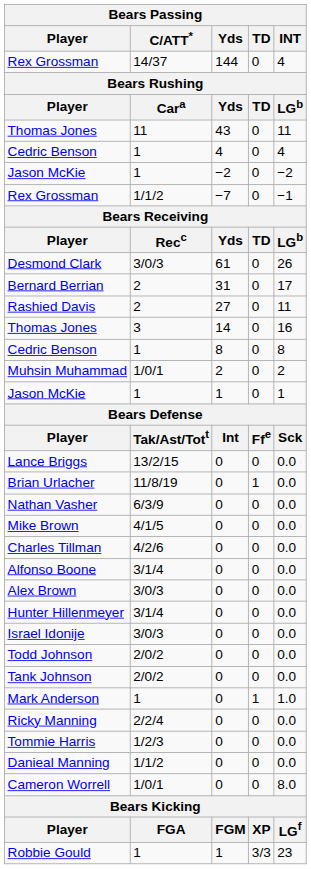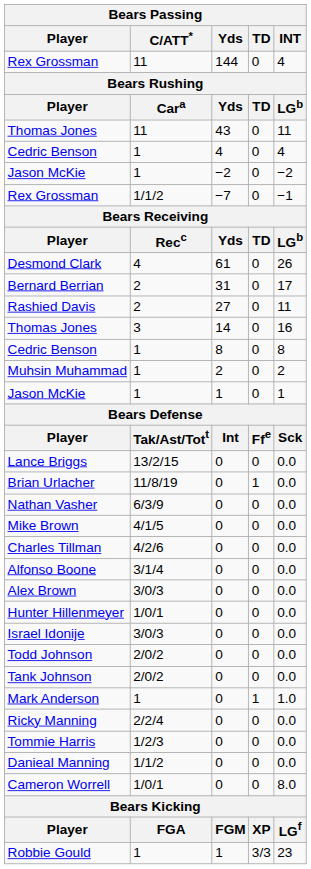(150, 62) 14/37 -> (140, 62) 11
(148, 263) 3/0/3 -> (137, 263) 4
(148, 371) 1/0/1 -> (137, 371) 1
(148, 612) 3/1/4 -> (148, 612) 1/0/1
